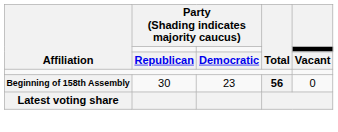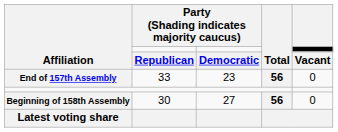+ row: (68, 78)
(229, 83) 23 -> (229, 100) 27
